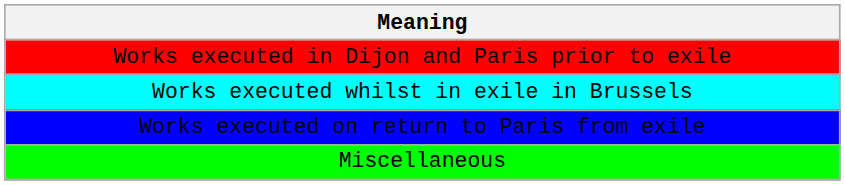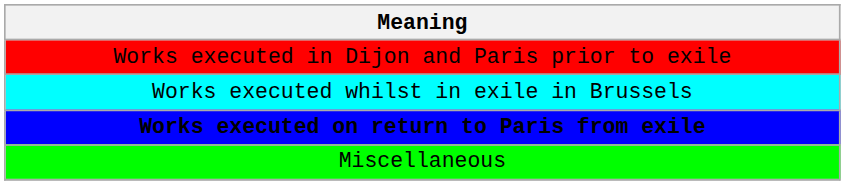(422, 127) normal -> (422, 127) bold
